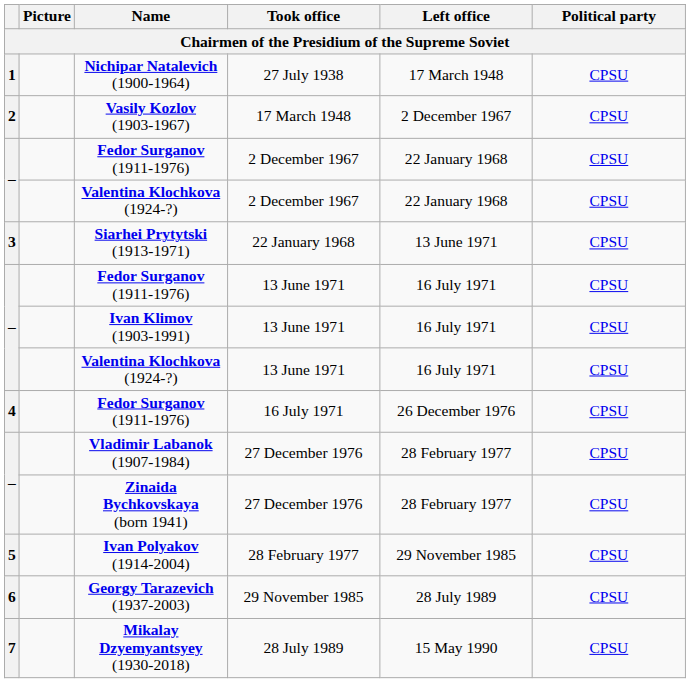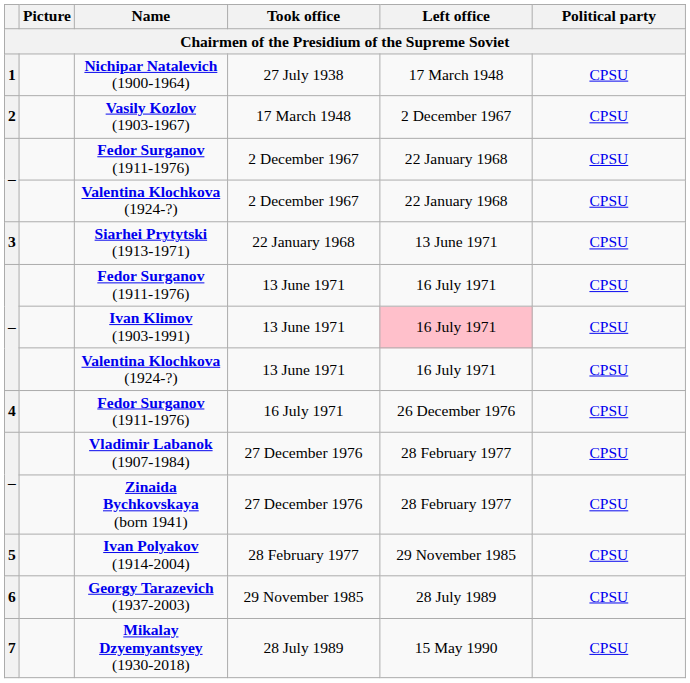(456, 327) no background -> (456, 327) pink background
